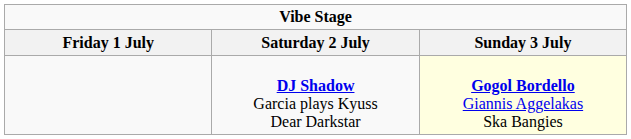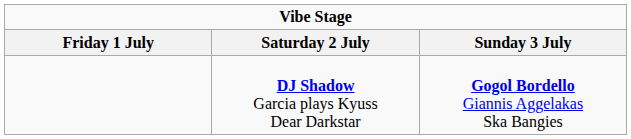(523, 103) lightyellow background -> (523, 103) no background
